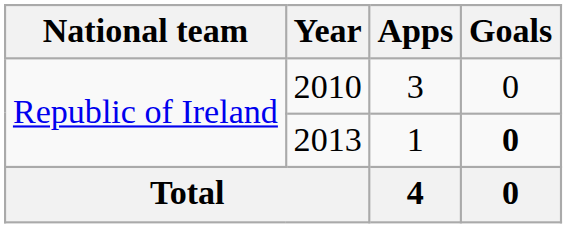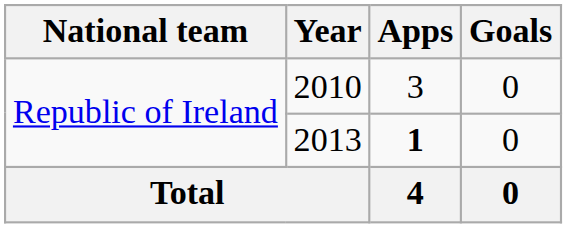(415, 139) normal -> (415, 139) bold
(511, 139) bold -> (511, 139) normal
